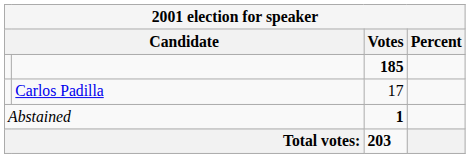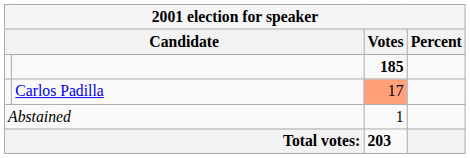(396, 91) no background -> (396, 91) lightsalmon background
(400, 116) bold -> (400, 116) normal
